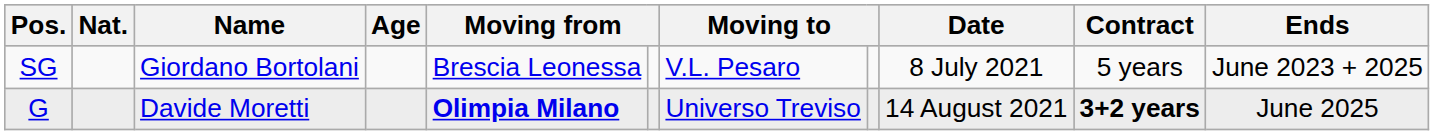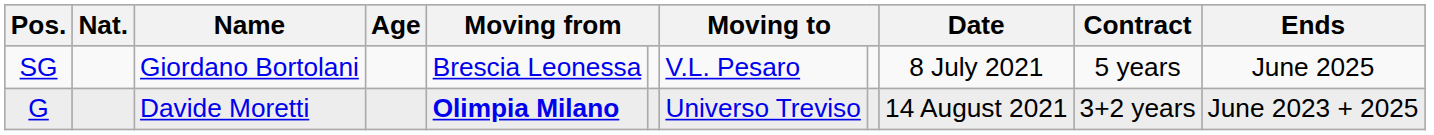(1317, 66) June 2023 + 2025 -> (1313, 66) June 2025
(1140, 108) bold -> (1138, 108) normal
(1317, 108) June 2025 -> (1313, 108) June 2023 + 2025
